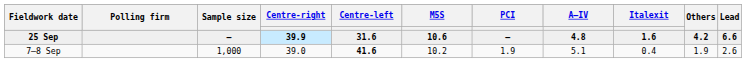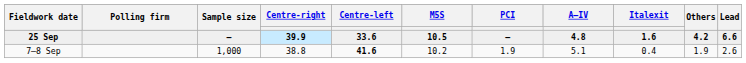(366, 37) 31.6 -> (366, 37) 33.6
(437, 37) 10.6 -> (437, 37) 10.5
(296, 51) 39.0 -> (296, 51) 38.8
